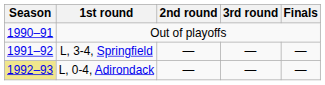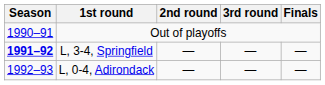(30, 51) normal -> (30, 51) bold
(30, 70) khaki background -> (30, 70) no background
